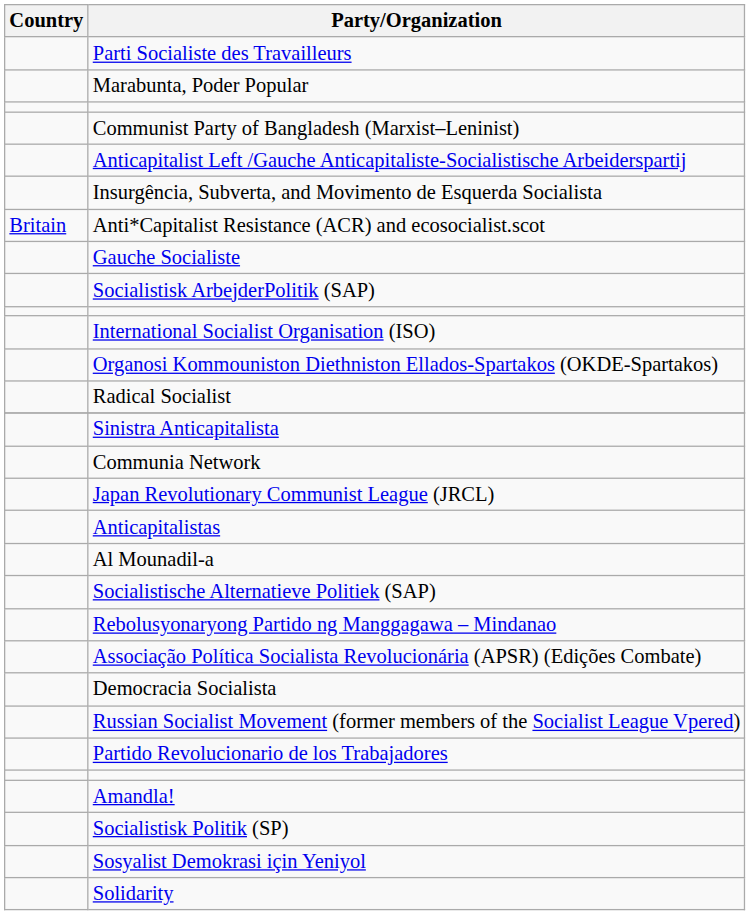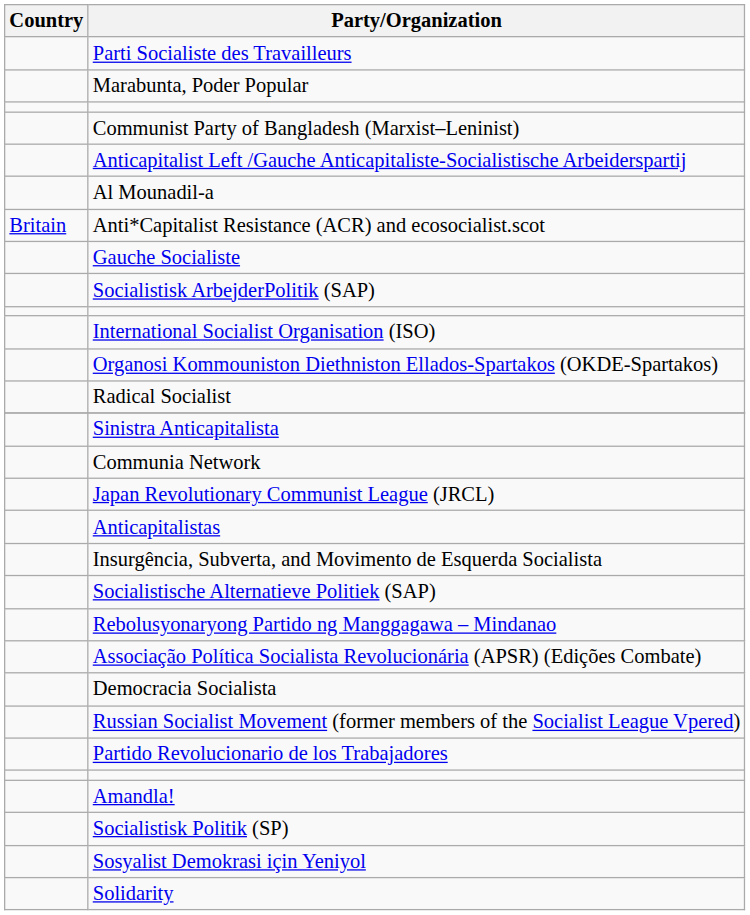(347, 192) Insurgência, Subverta, and Movimento de Esquerda Socialista -> (153, 192) Al Mounadil-a
(153, 559) Al Mounadil-a -> (347, 559) Insurgência, Subverta, and Movimento de Esquerda Socialista
